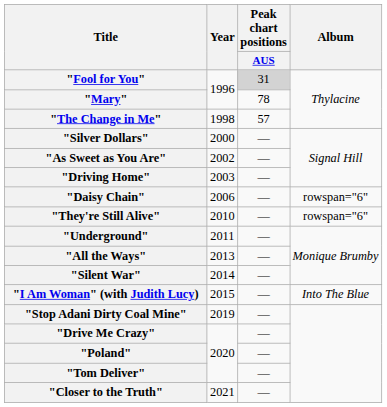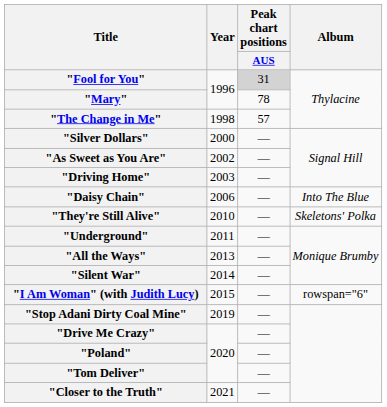(336, 197) rowspan="6" -> (336, 197) Into The Blue
(336, 216) rowspan="6" -> (336, 216) Skeletons' Polka
(336, 294) Into The Blue -> (336, 294) rowspan="6"
